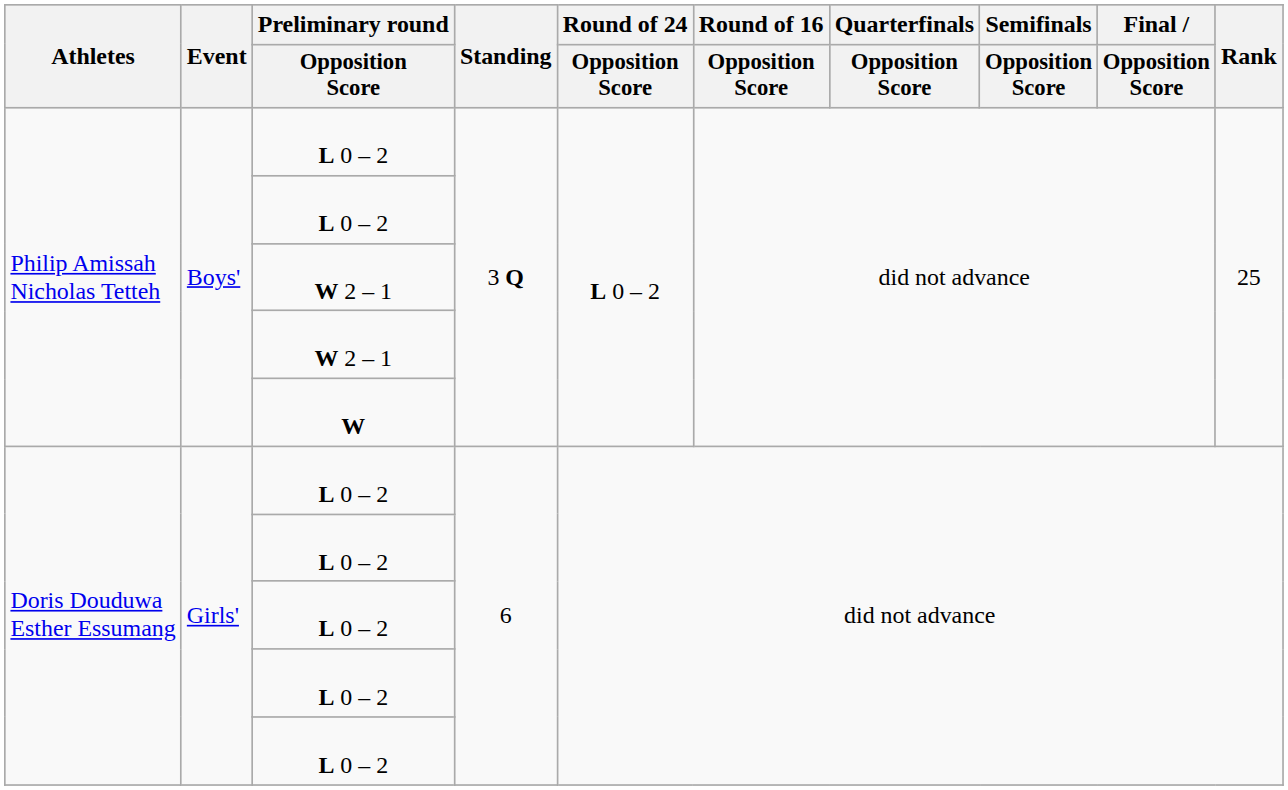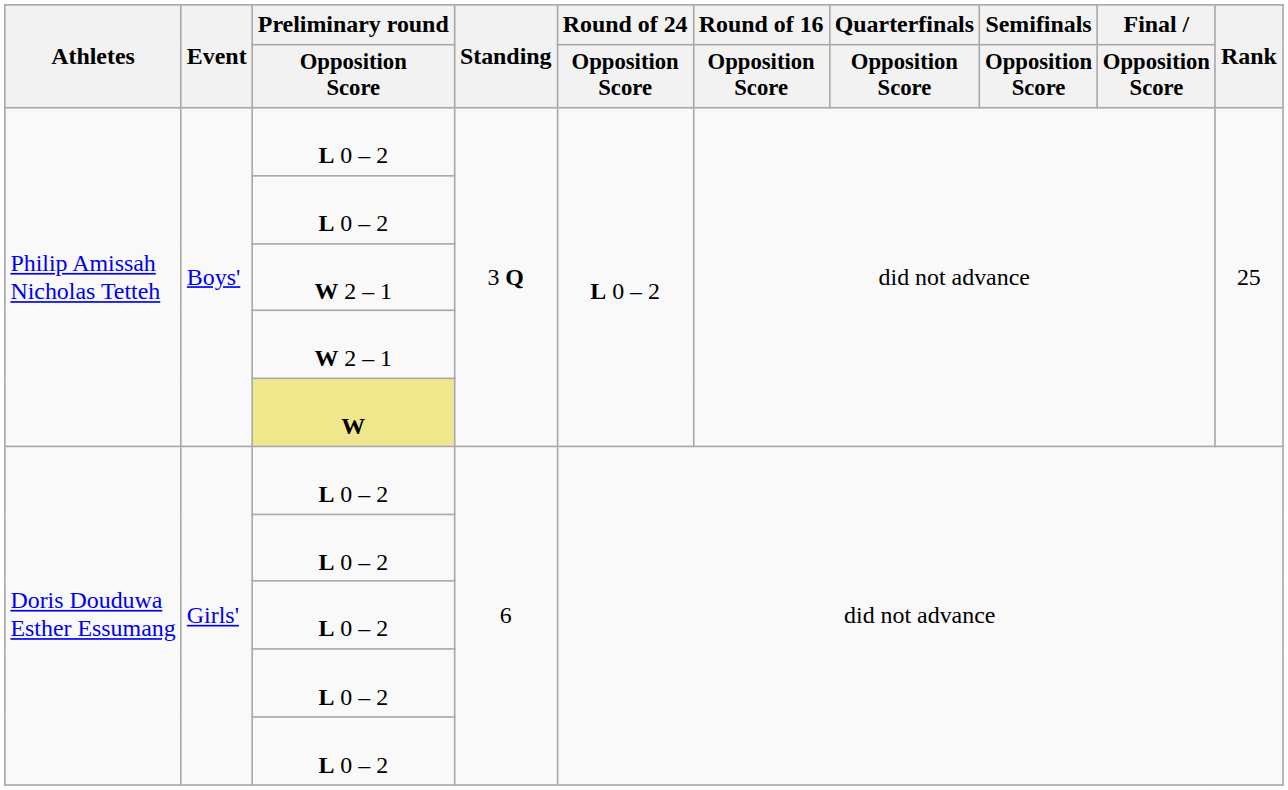(353, 426) no background -> (353, 426) khaki background
